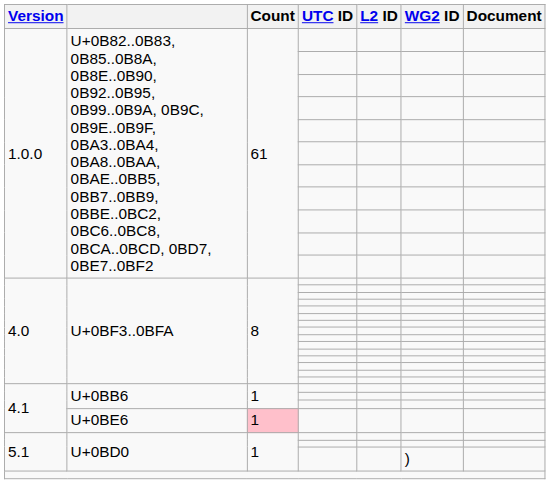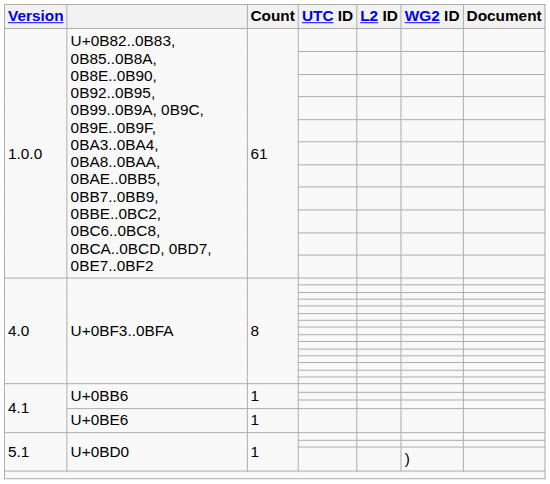(255, 420) pink background -> (255, 420) no background
